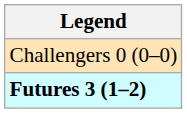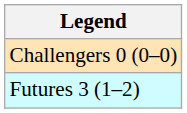(78, 89) bold -> (75, 89) normal
